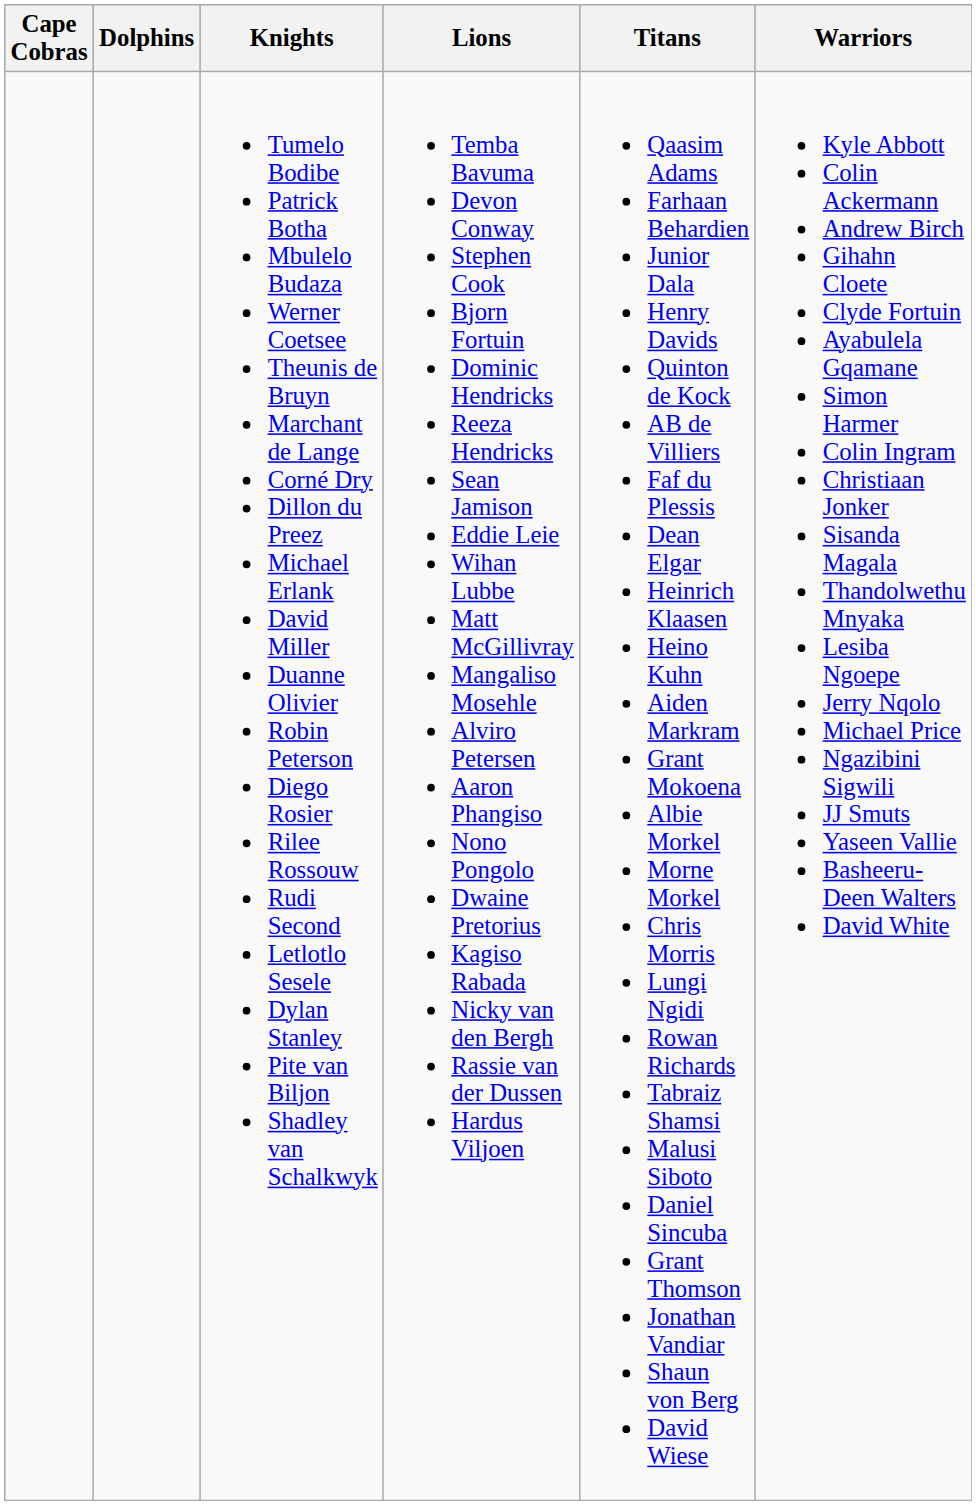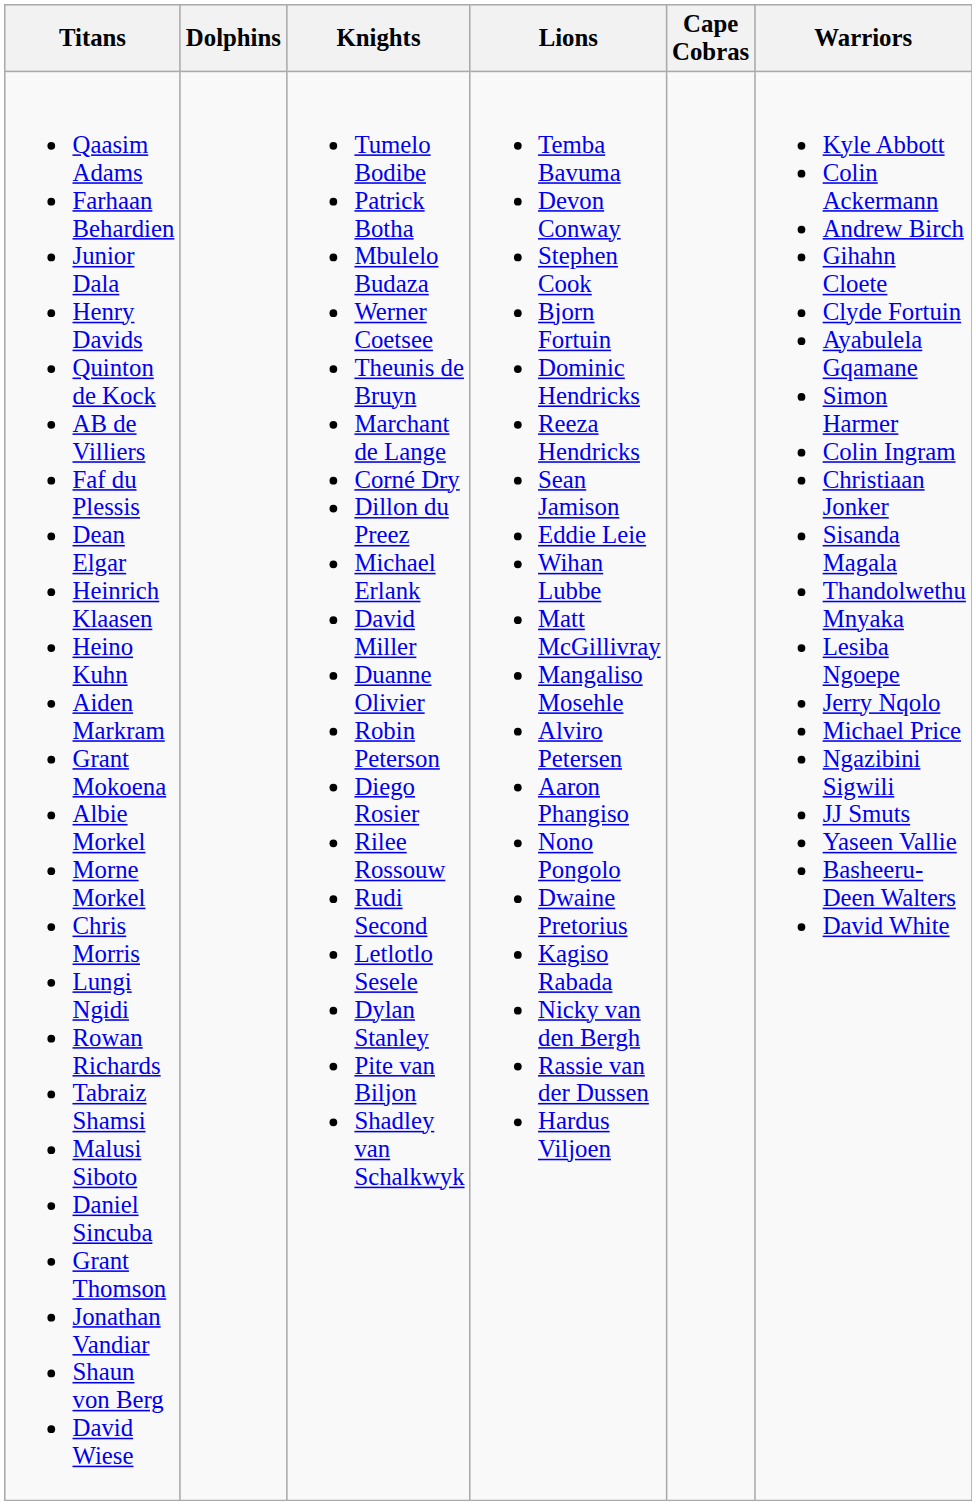columns swapped: (49, 38) <-> (667, 38)
